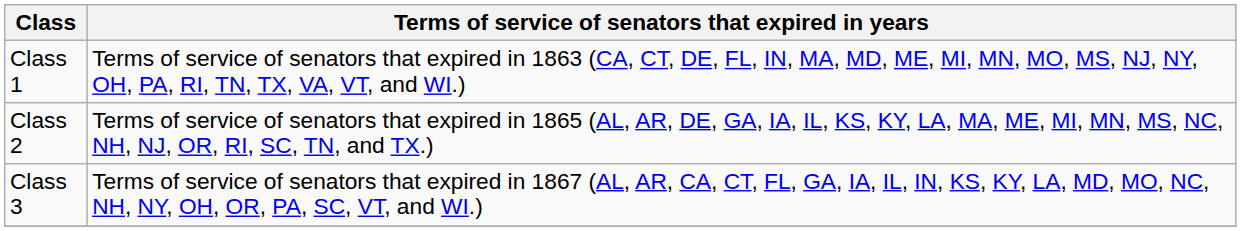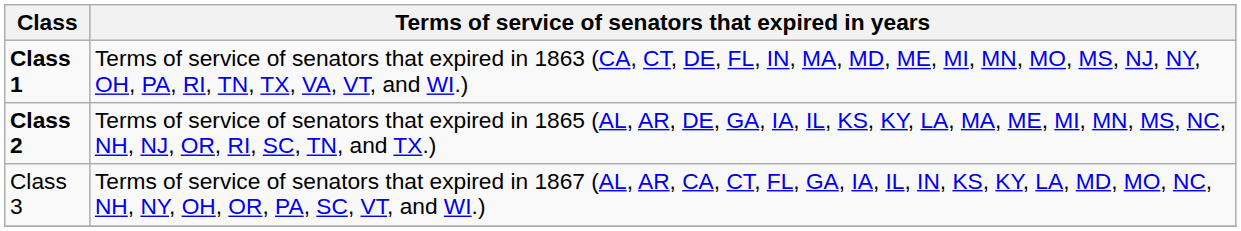(38, 71) normal -> (40, 71) bold
(38, 132) normal -> (40, 132) bold
